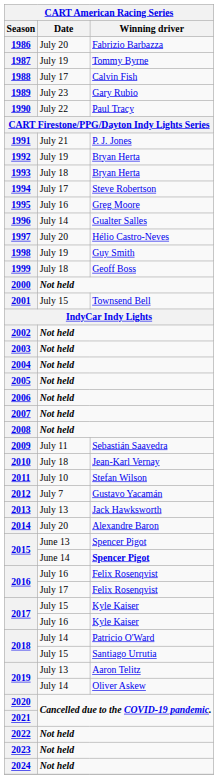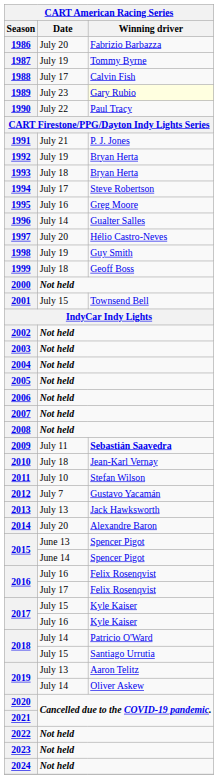(115, 92) no background -> (113, 92) lightyellow background
(130, 445) normal -> (131, 445) bold
(121, 558) bold -> (117, 558) normal
